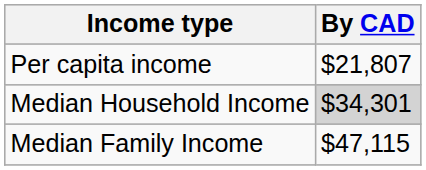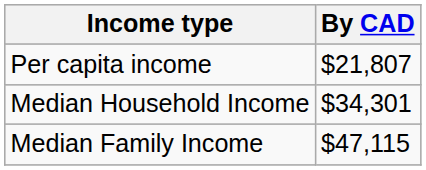(366, 104) lightgrey background -> (366, 104) no background
